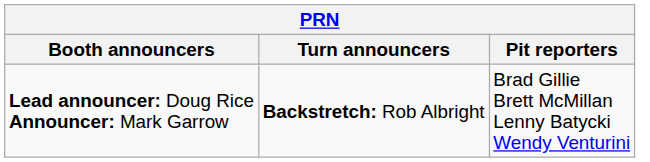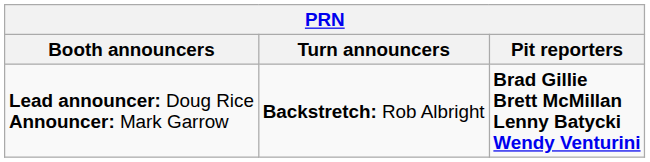(562, 111) normal -> (567, 111) bold
